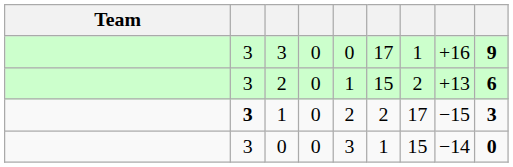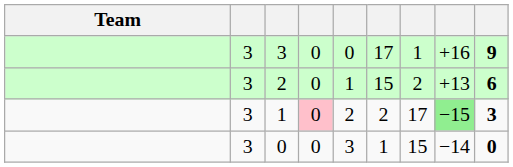(248, 114) bold -> (248, 114) normal
(316, 114) no background -> (316, 114) pink background
(455, 114) no background -> (455, 114) lightgreen background
